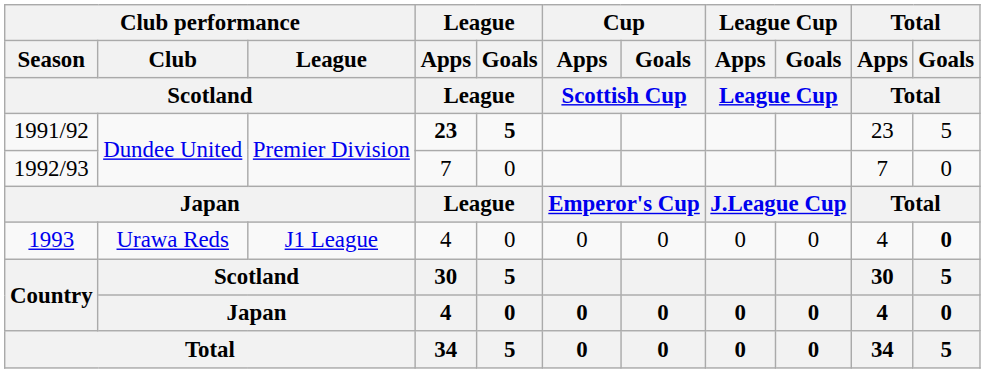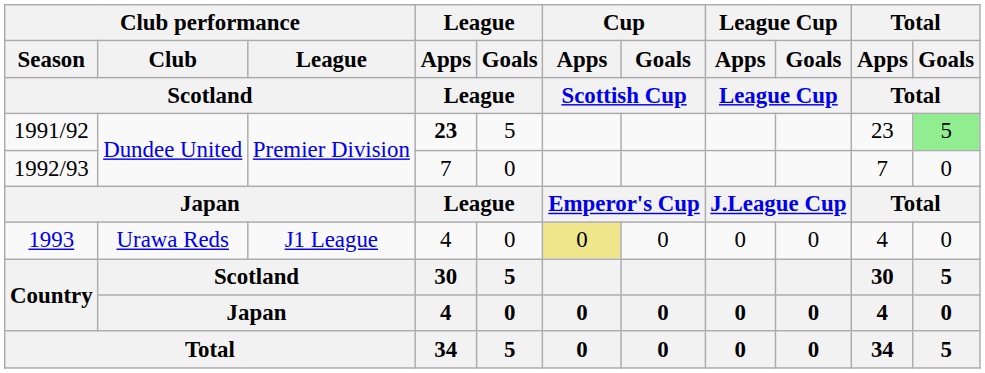(510, 131) bold -> (510, 131) normal
(946, 131) no background -> (946, 131) lightgreen background
(582, 240) no background -> (582, 240) khaki background
(946, 240) bold -> (946, 240) normal
